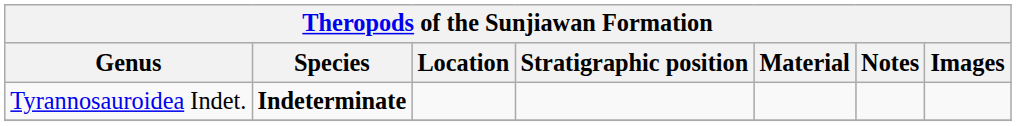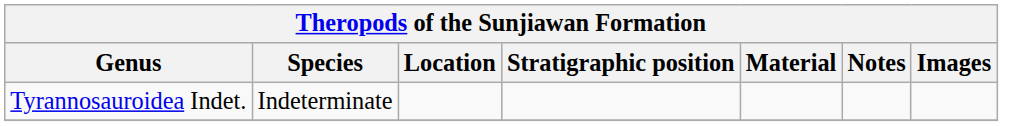(332, 100) bold -> (325, 100) normal
